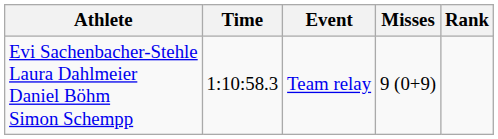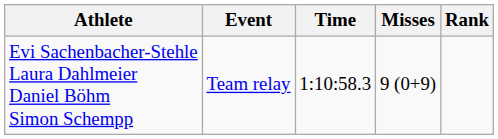columns swapped: (329, 20) <-> (242, 20)
